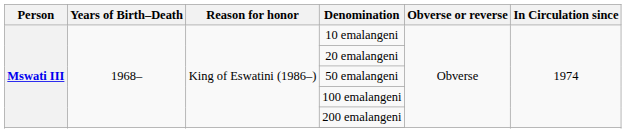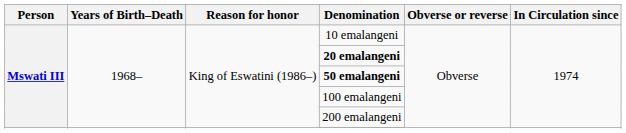(362, 56) normal -> (362, 56) bold
(362, 76) normal -> (362, 76) bold
